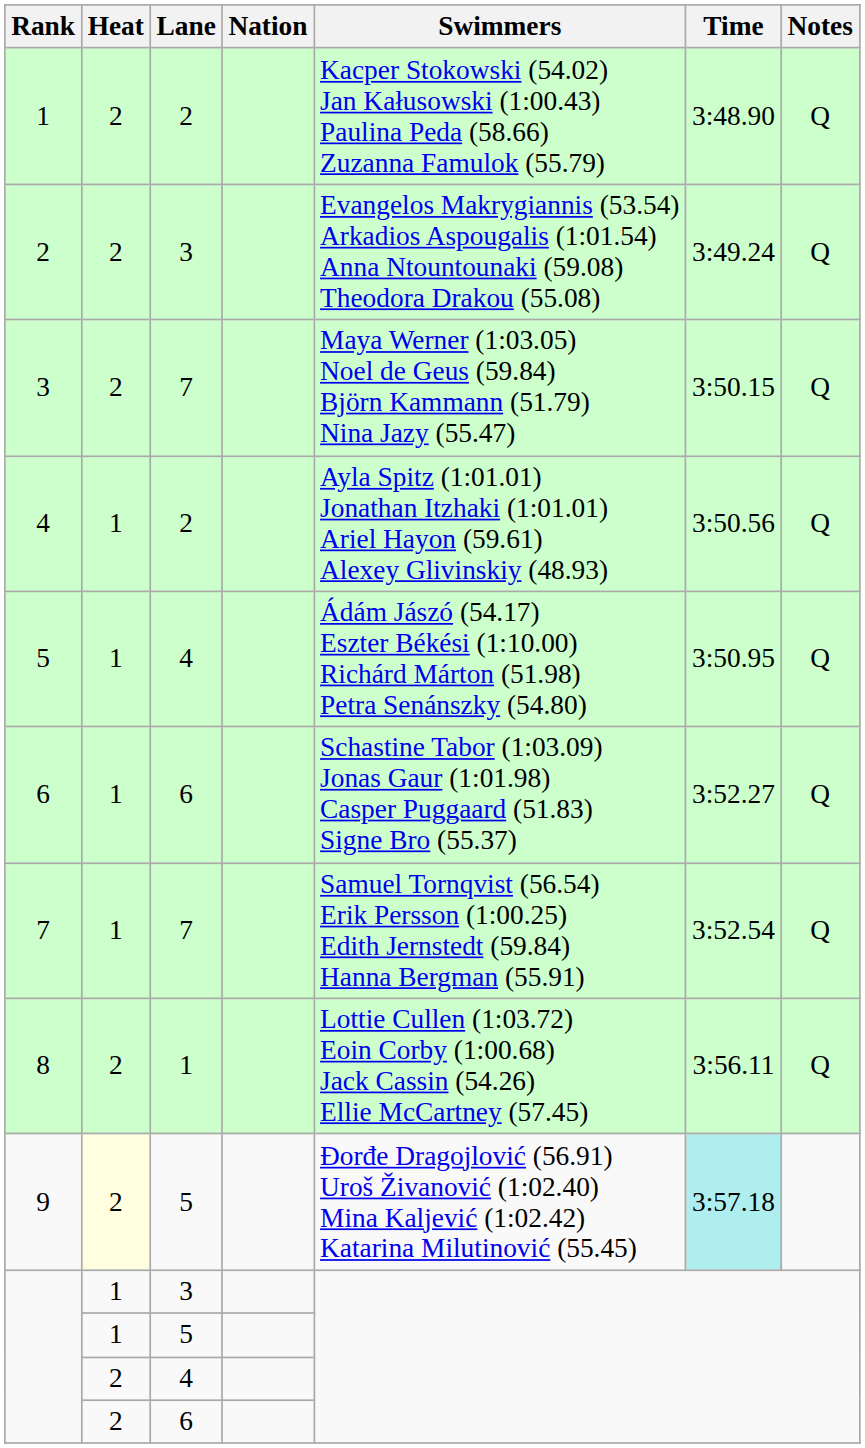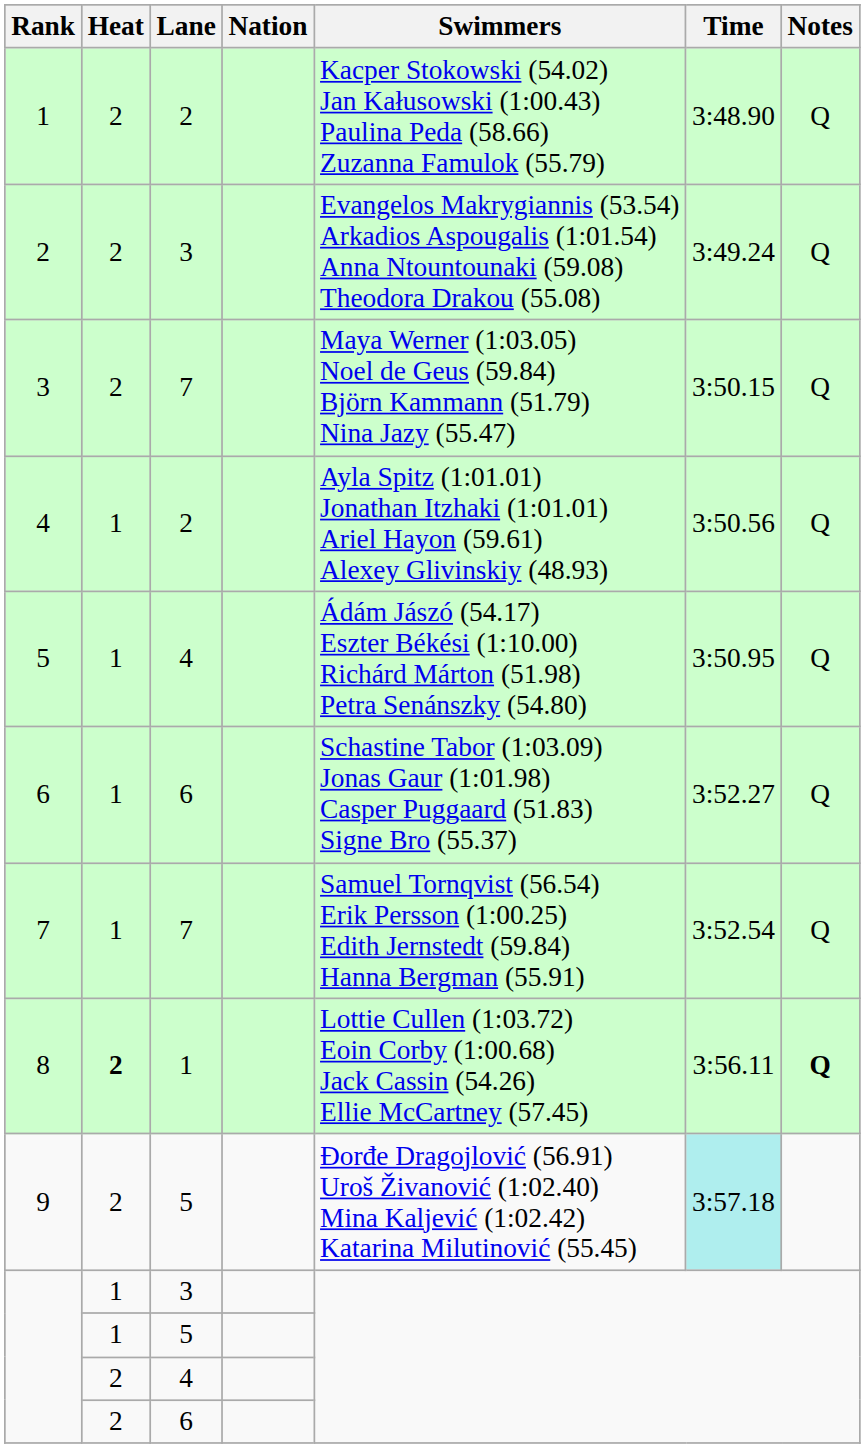(116, 1065) normal -> (116, 1065) bold
(820, 1065) normal -> (820, 1065) bold
(116, 1201) lightyellow background -> (116, 1201) no background
